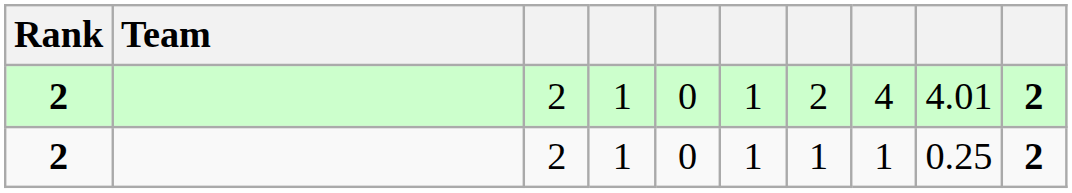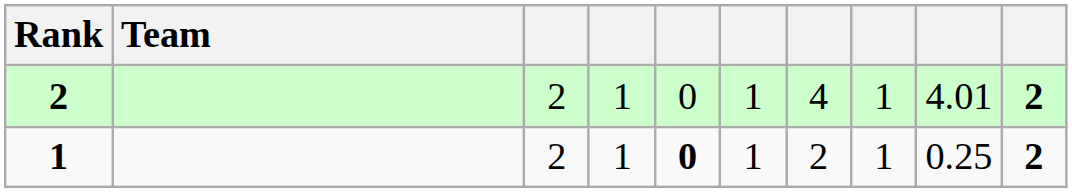(819, 95) 2 -> (819, 95) 4
(884, 95) 4 -> (884, 95) 1
(59, 156) 2 -> (59, 156) 1
(688, 156) normal -> (688, 156) bold
(819, 156) 1 -> (819, 156) 2
